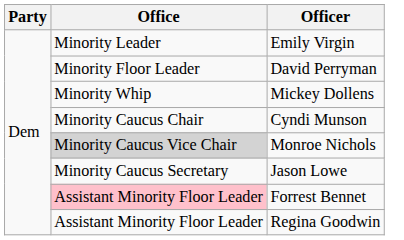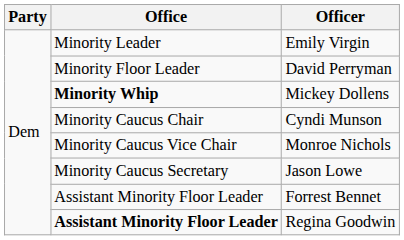(103, 94) normal -> (106, 94) bold
(145, 145) lightgrey background -> (145, 145) no background
(159, 196) pink background -> (159, 196) no background
(159, 222) normal -> (166, 222) bold
